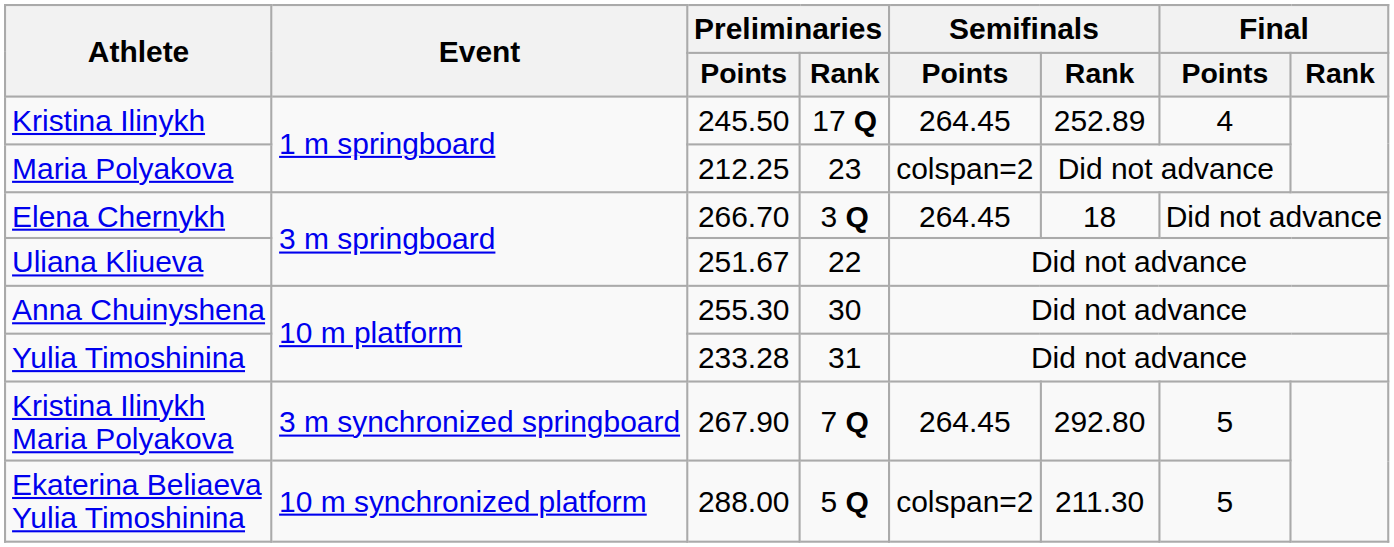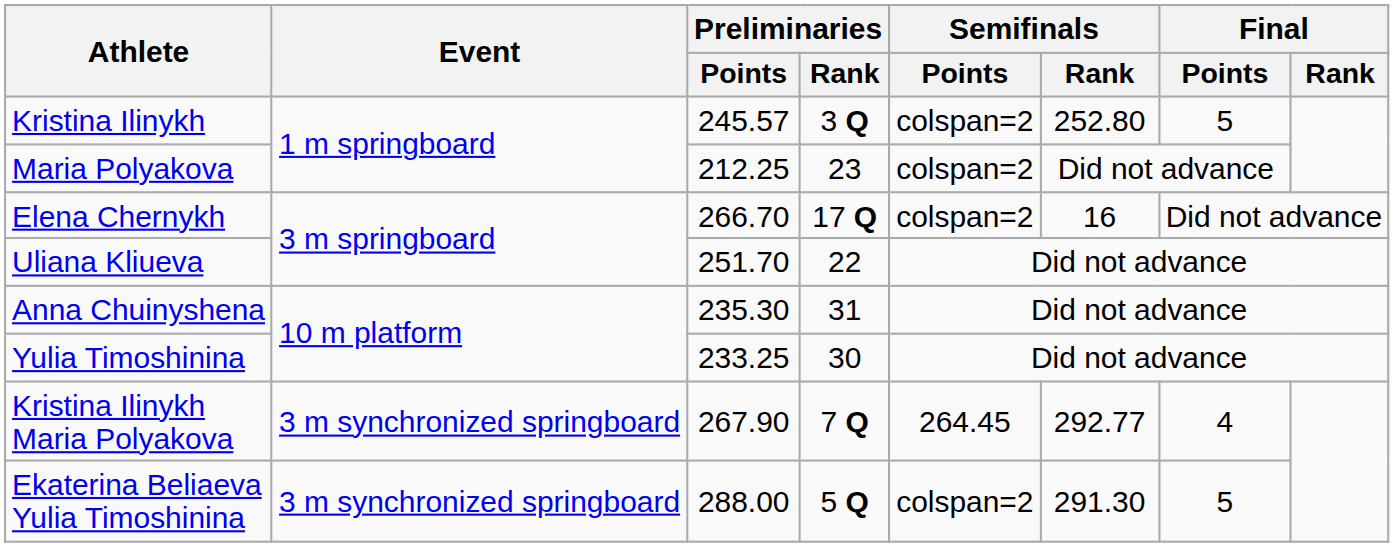(744, 121) 245.50 -> (744, 121) 245.57
(845, 121) 17 Q -> (845, 121) 3 Q
(965, 121) 264.45 -> (965, 121) colspan=2
(1100, 121) 252.89 -> (1100, 121) 252.80
(1225, 121) 4 -> (1225, 121) 5
(845, 216) 3 Q -> (845, 216) 17 Q
(965, 216) 264.45 -> (965, 216) colspan=2
(1100, 216) 18 -> (1100, 216) 16
(744, 263) 251.67 -> (744, 263) 251.70
(744, 310) 255.30 -> (744, 310) 235.30
(845, 310) 30 -> (845, 310) 31
(744, 358) 233.28 -> (744, 358) 233.25
(845, 358) 31 -> (845, 358) 30
(1100, 422) 292.80 -> (1100, 422) 292.77
(1225, 422) 5 -> (1225, 422) 4
(463, 502) 10 m synchronized platform -> (480, 502) 3 m synchronized springboard
(1100, 502) 211.30 -> (1100, 502) 291.30
